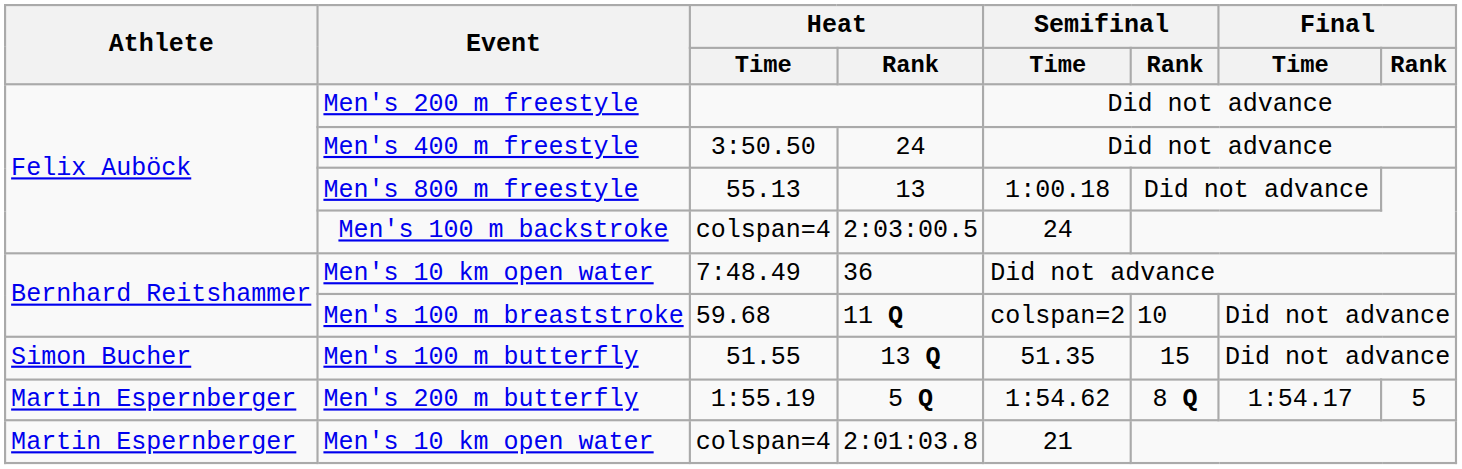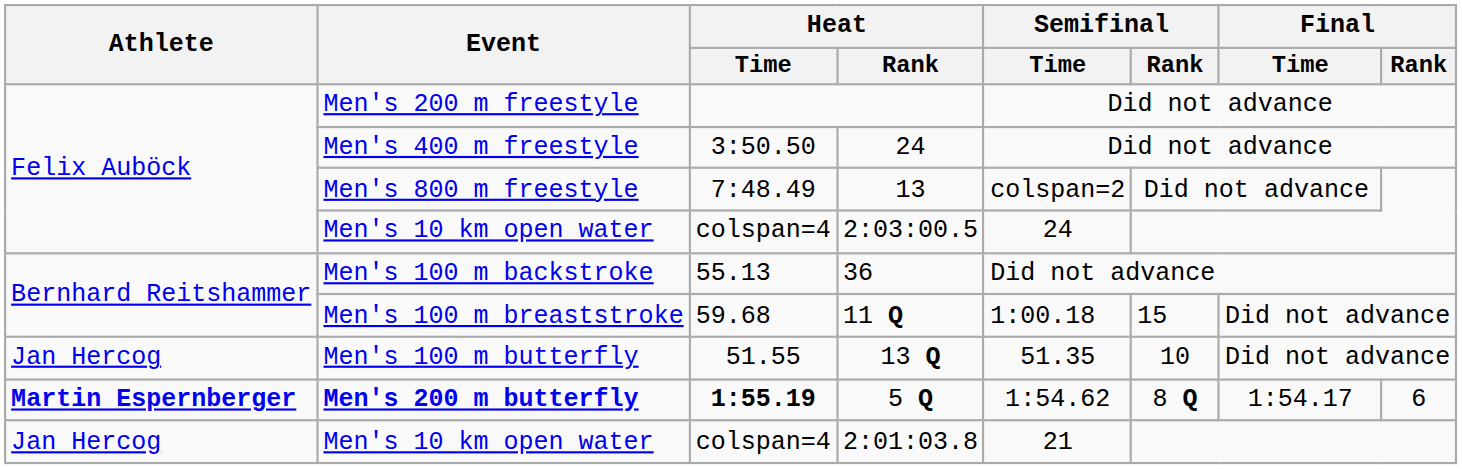(763, 189) 55.13 -> (763, 189) 7:48.49
(1058, 189) 1:00.18 -> (1058, 189) colspan=2
(504, 231) Men's 100 m backstroke -> (489, 231) Men's 10 km open water
(489, 273) Men's 10 km open water -> (489, 273) Men's 100 m backstroke
(748, 273) 7:48.49 -> (733, 273) 55.13
(1058, 315) colspan=2 -> (1043, 315) 1:00.18
(1152, 315) 10 -> (1152, 315) 15
(101, 358) Simon Bucher -> (86, 358) Jan Hercog
(1175, 358) 15 -> (1175, 358) 10
(154, 400) normal -> (154, 400) bold
(481, 400) normal -> (481, 400) bold
(763, 400) normal -> (763, 400) bold
(1419, 400) 5 -> (1419, 400) 6
(154, 442) Martin Espernberger -> (86, 442) Jan Hercog
